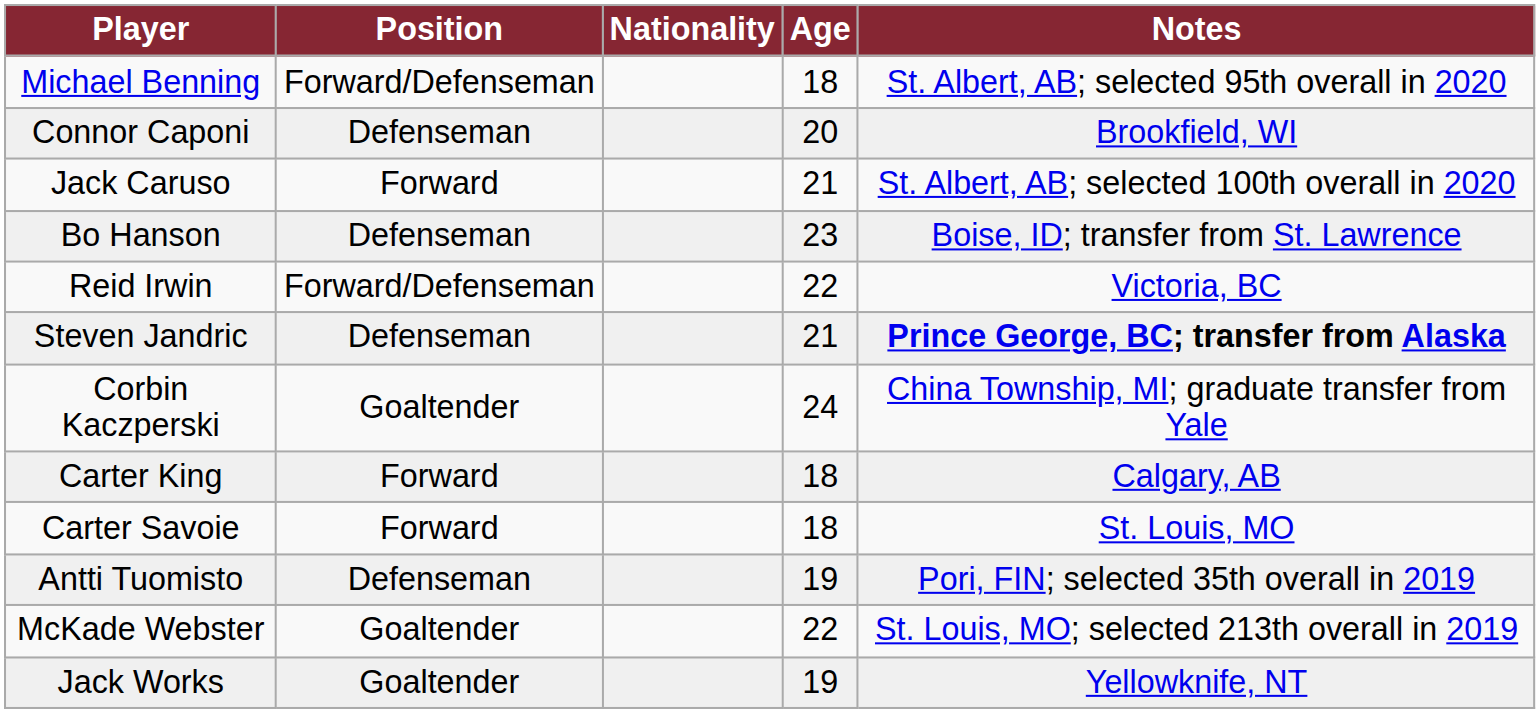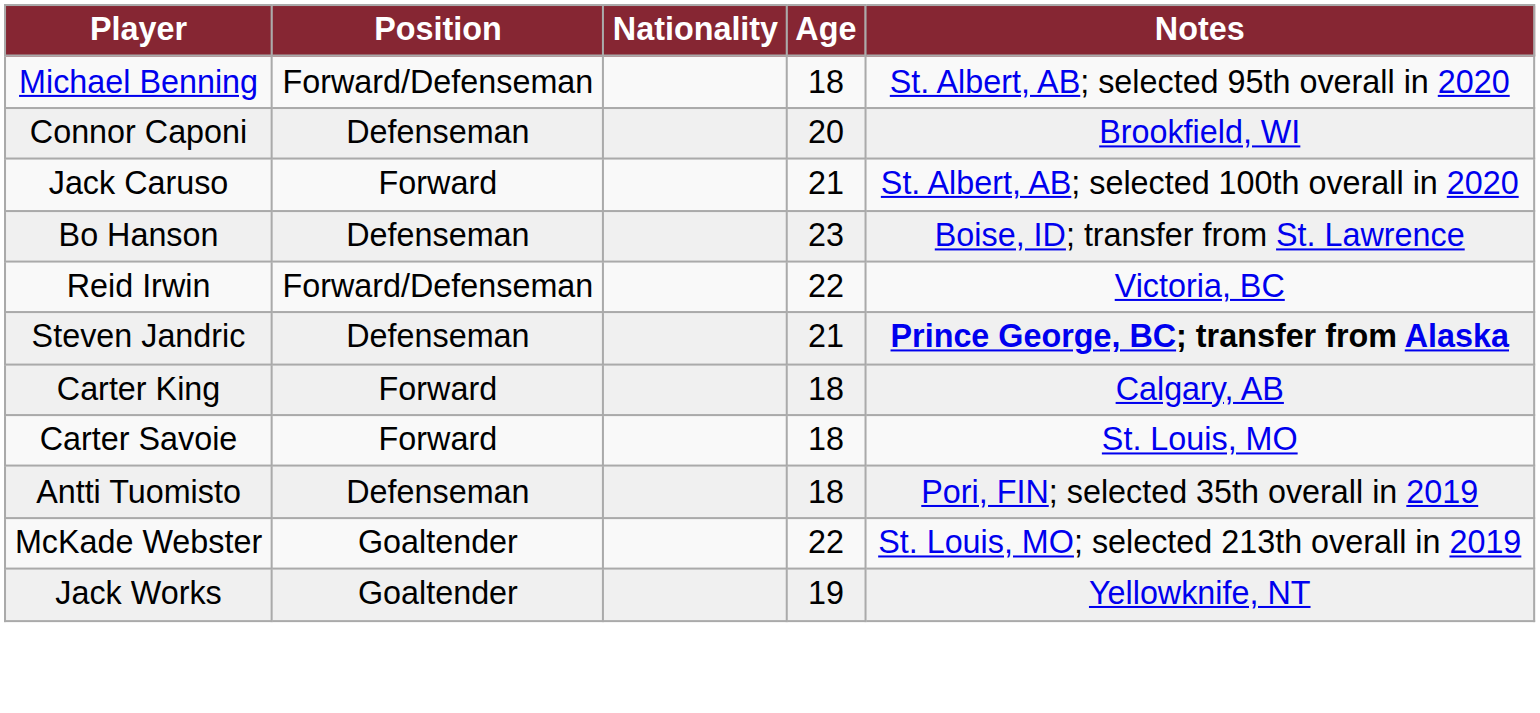- row: (141, 407)
(820, 579) 19 -> (826, 491) 18
